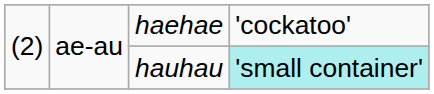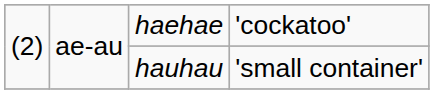(329, 67) paleturquoise background -> (329, 67) no background
